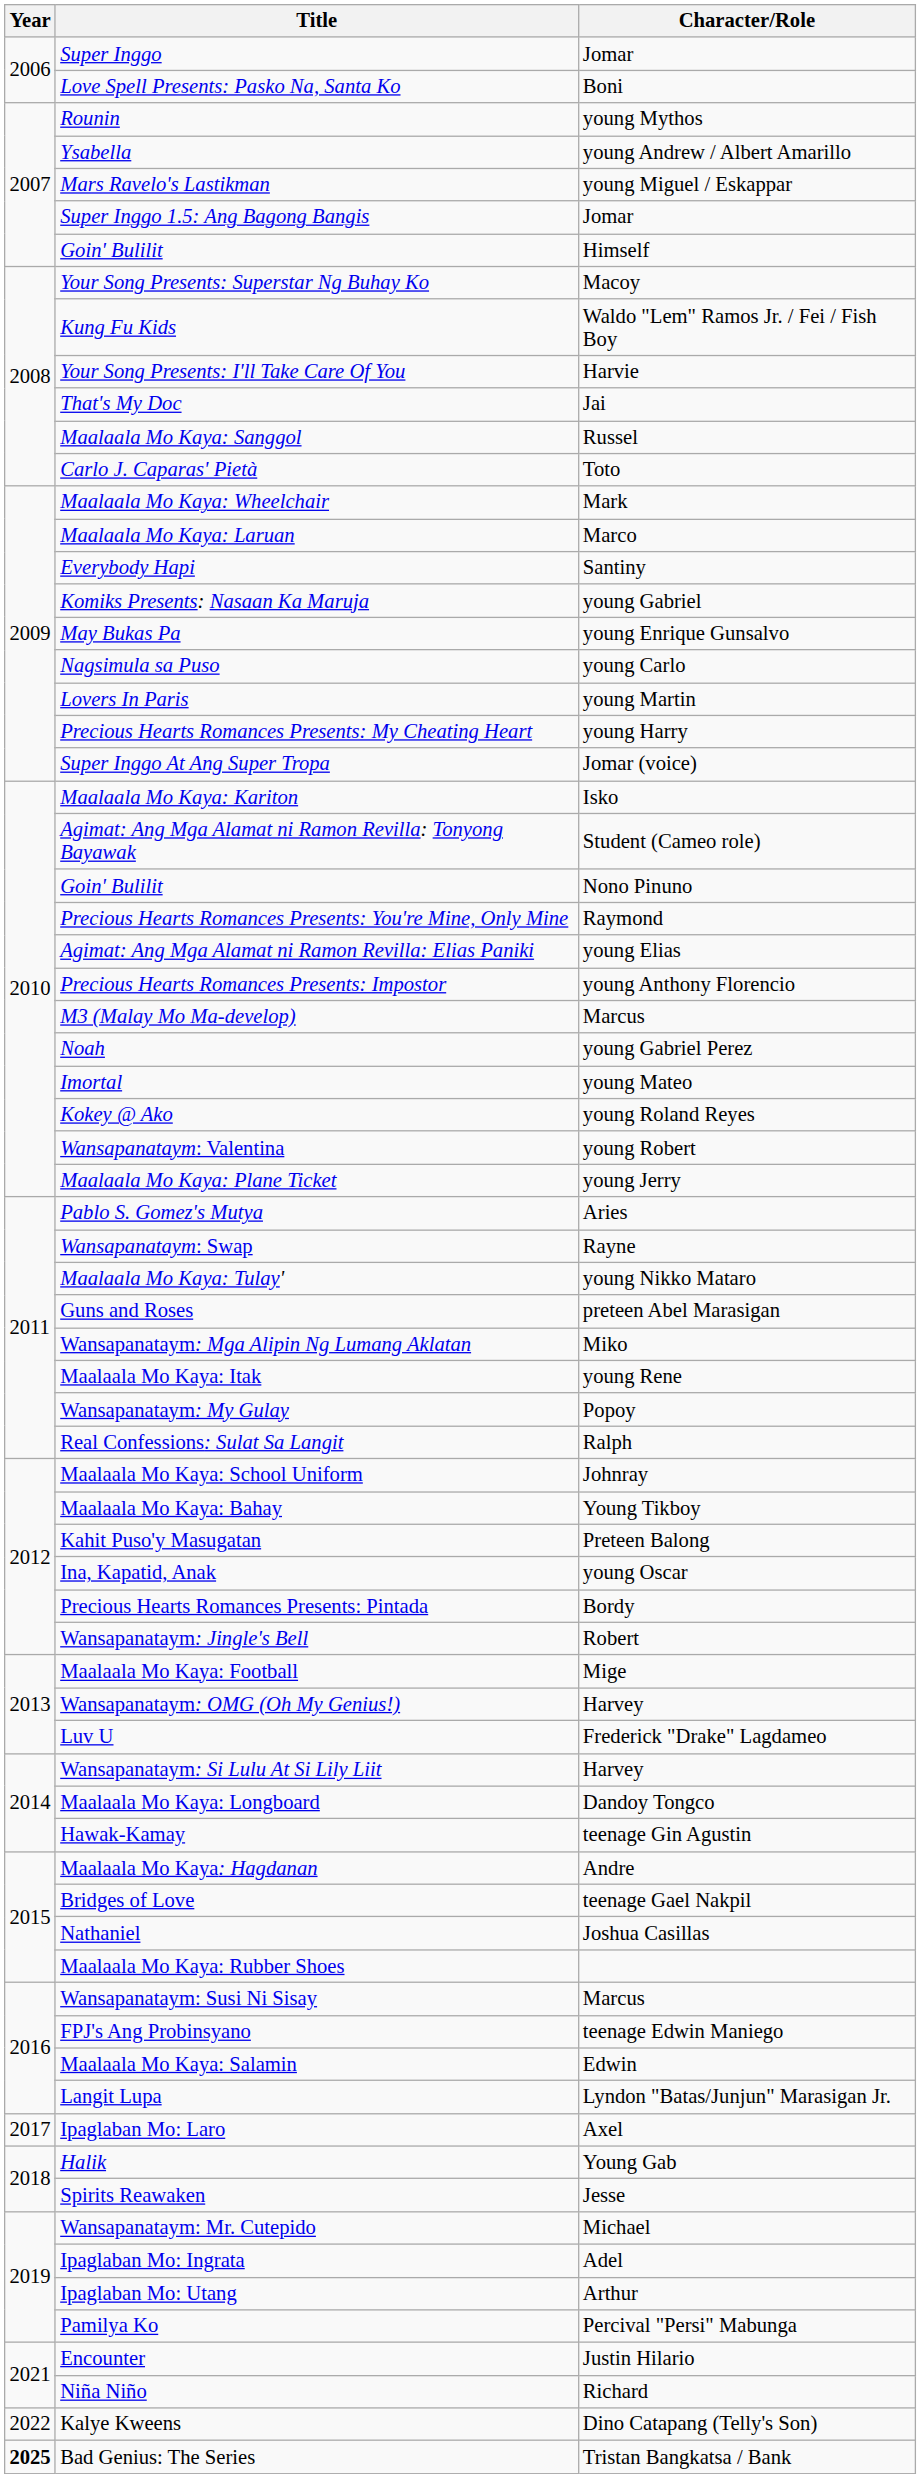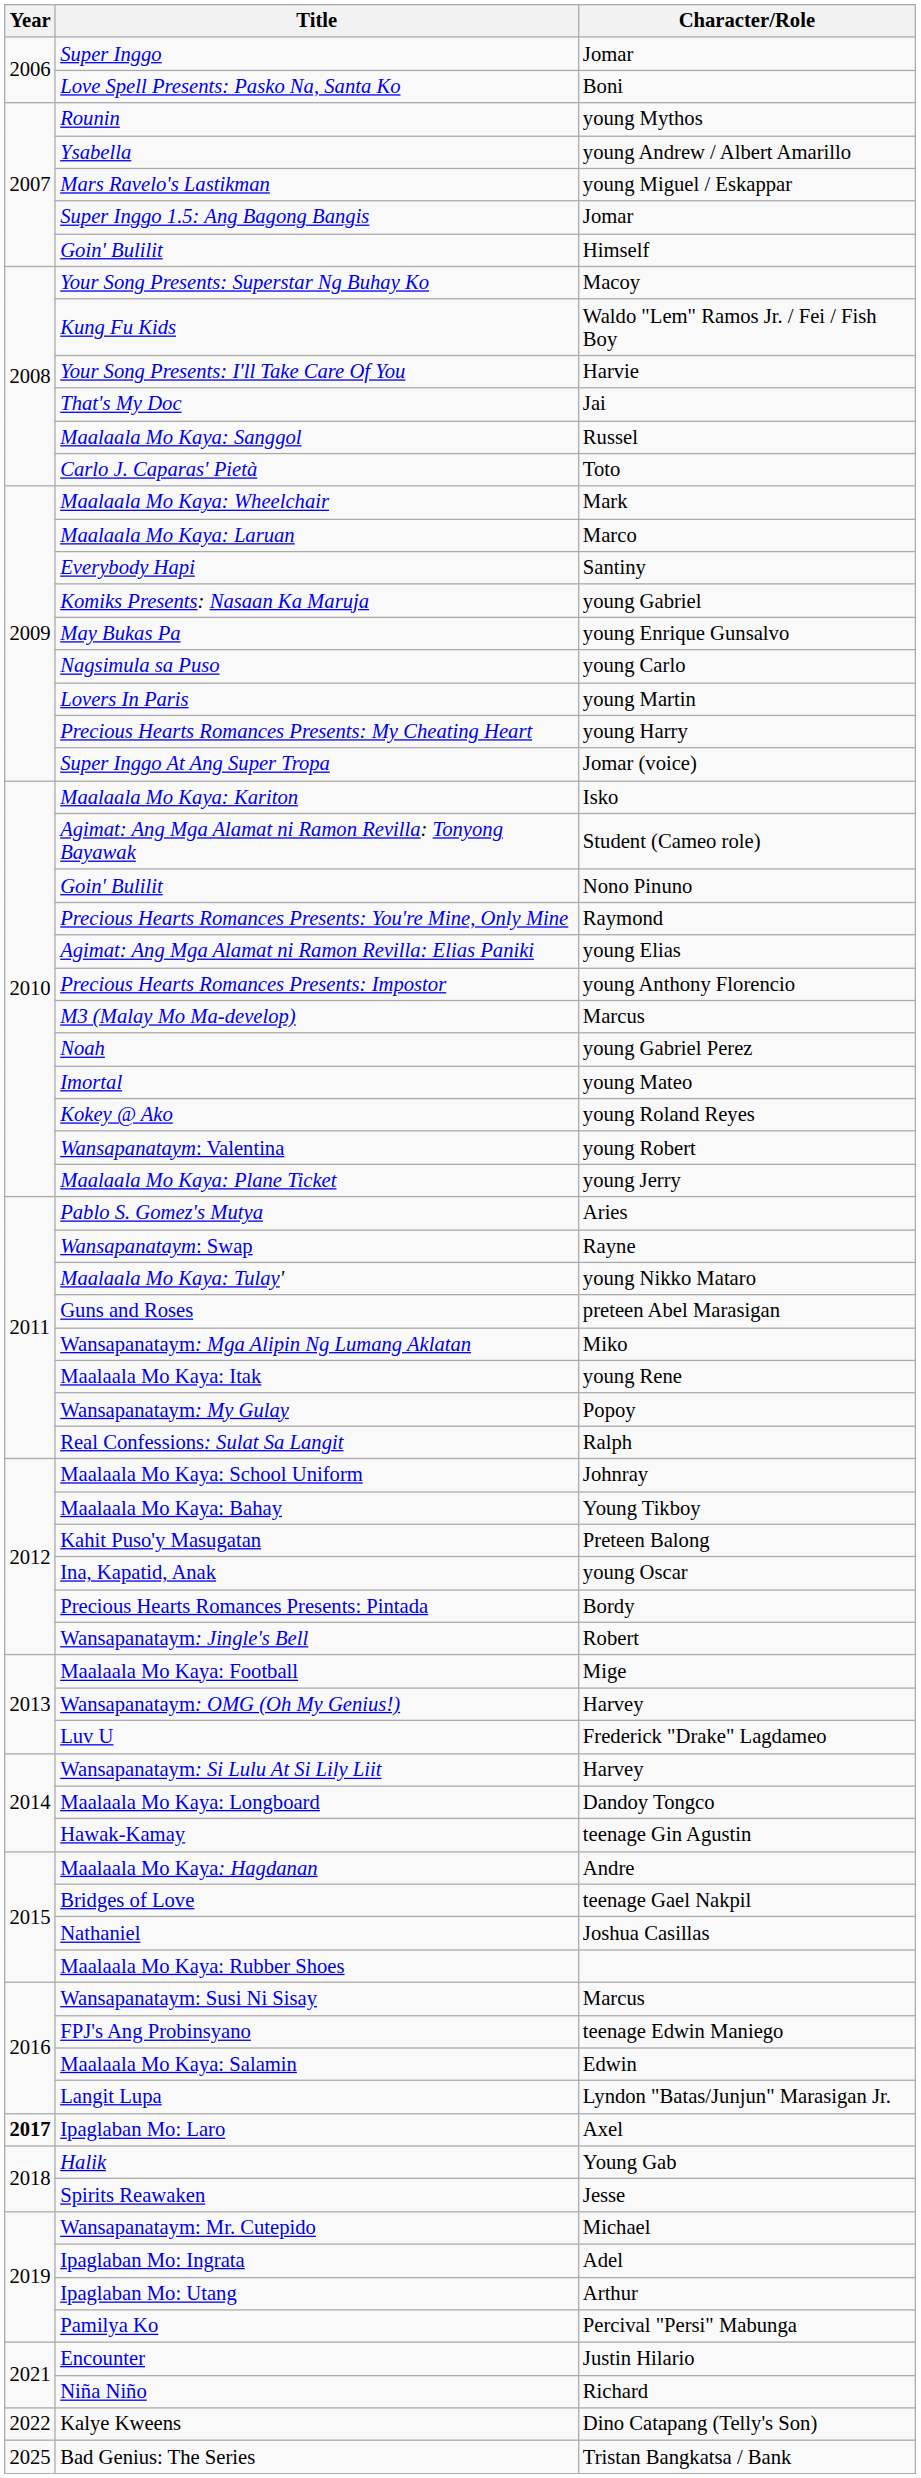(30, 2129) normal -> (30, 2129) bold
(30, 2456) bold -> (30, 2456) normal
